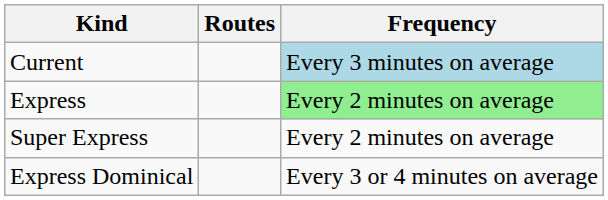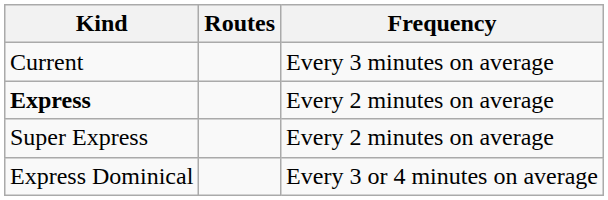(420, 61) lightblue background -> (420, 61) no background
(48, 99) normal -> (50, 99) bold
(420, 99) lightgreen background -> (420, 99) no background
